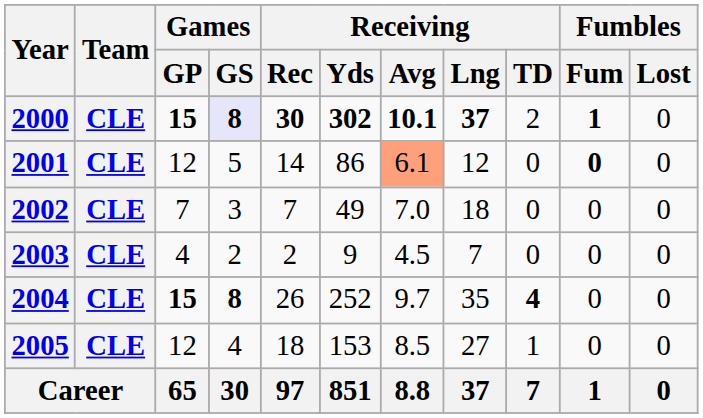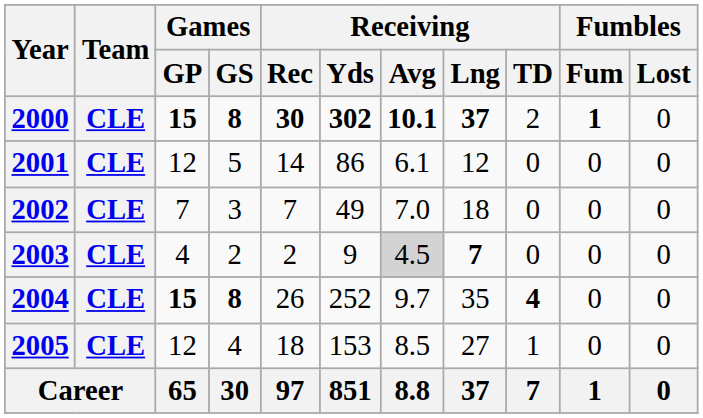(235, 118) lavender background -> (235, 118) no background
(412, 163) lightsalmon background -> (412, 163) no background
(595, 163) bold -> (595, 163) normal
(412, 254) no background -> (412, 254) lightgrey background
(475, 254) normal -> (475, 254) bold
